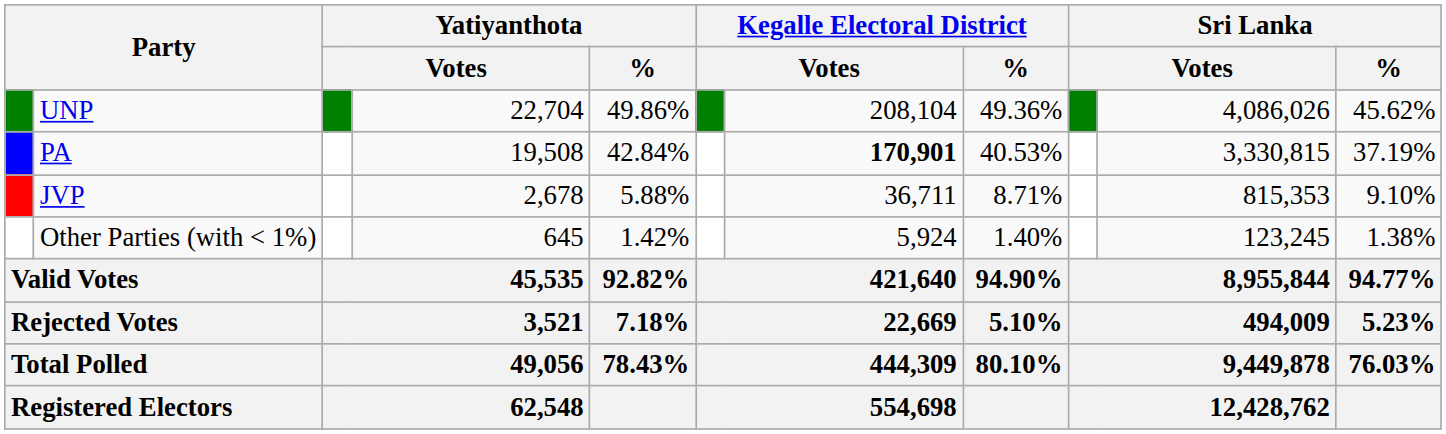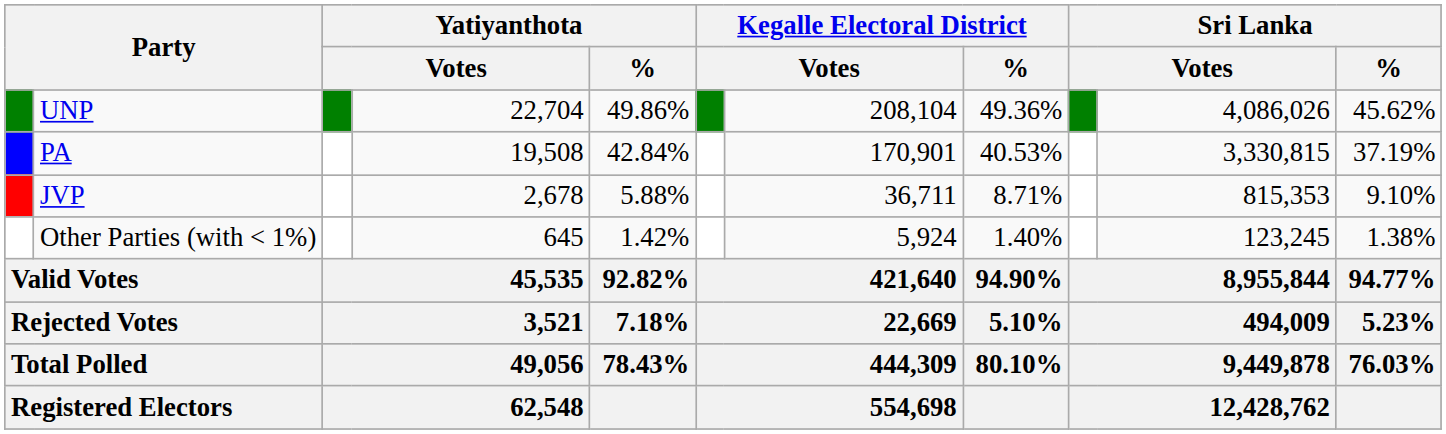(913, 152) bold -> (913, 152) normal
